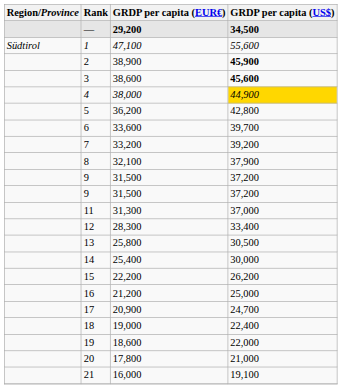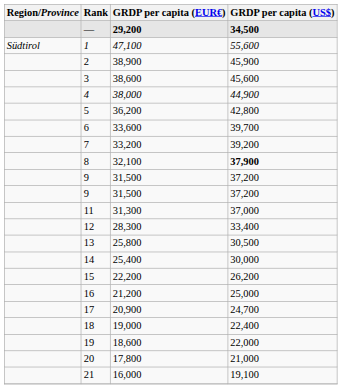(245, 62) bold -> (245, 62) normal
(245, 78) bold -> (245, 78) normal
(245, 95) gold background -> (245, 95) no background
(245, 161) normal -> (245, 161) bold
